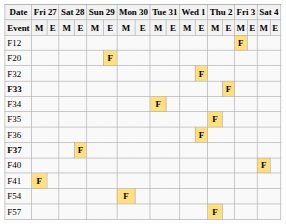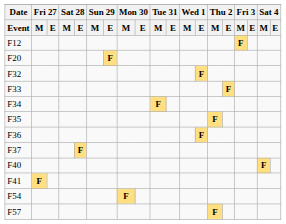(14, 89) bold -> (14, 89) normal
(14, 150) bold -> (14, 150) normal
